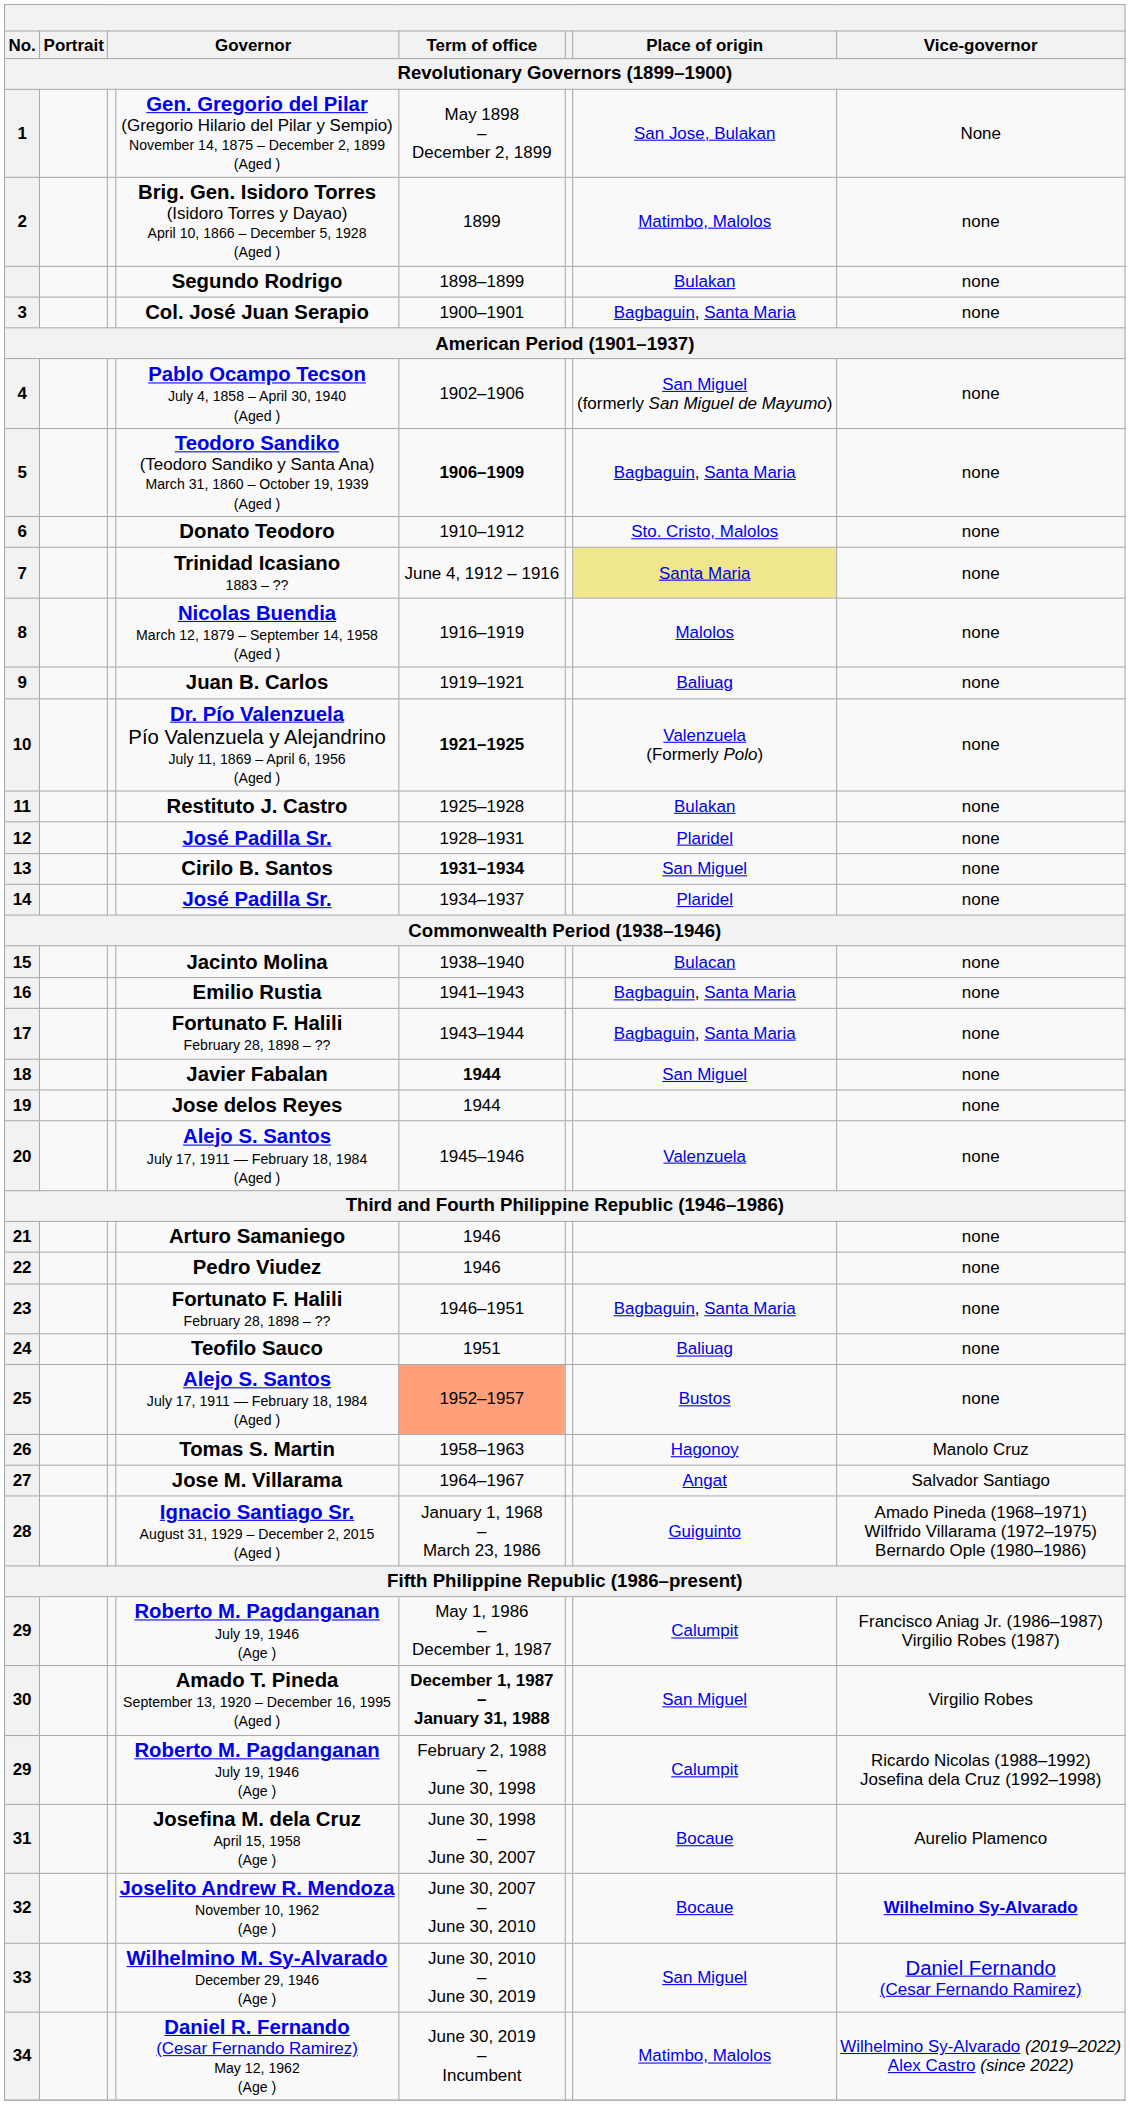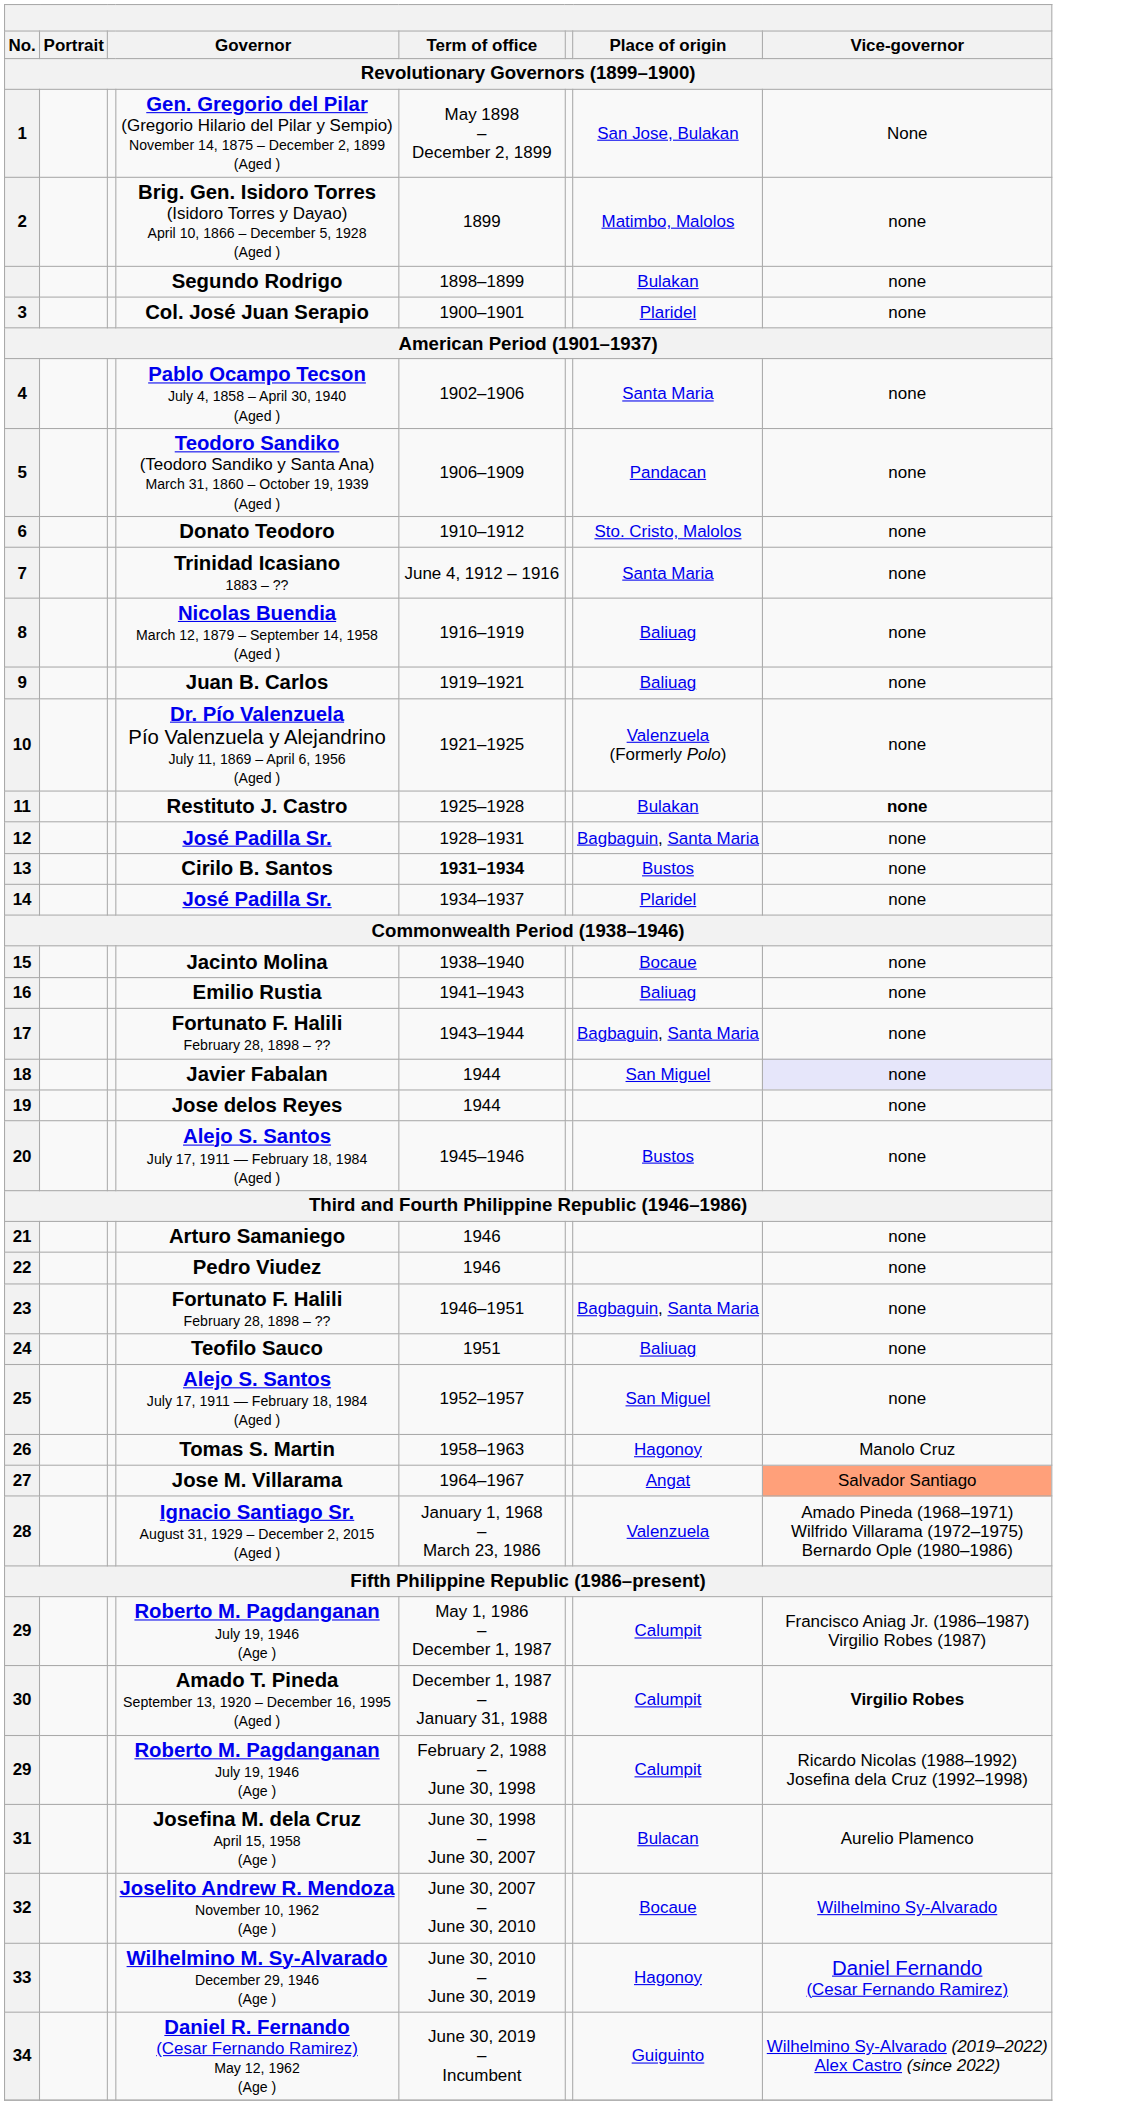(705, 312) Bagbaguin, Santa Maria -> (668, 312) Plaridel
(705, 393) San Miguel (formerly San Miguel de Mayumo) -> (668, 393) Santa Maria
(482, 472) bold -> (482, 472) normal
(705, 472) Bagbaguin, Santa Maria -> (668, 472) Pandacan
(705, 572) khaki background -> (668, 572) no background
(705, 632) Malolos -> (668, 632) Baliuag
(482, 744) bold -> (482, 744) normal
(981, 806) normal -> (907, 806) bold
(705, 837) Plaridel -> (668, 837) Bagbaguin, Santa Maria
(705, 868) San Miguel -> (668, 868) Bustos
(705, 961) Bulacan -> (668, 961) Bocaue
(705, 992) Bagbaguin, Santa Maria -> (668, 992) Baliuag
(482, 1074) bold -> (482, 1074) normal
(981, 1074) no background -> (907, 1074) lavender background
(705, 1155) Valenzuela -> (668, 1155) Bustos
(482, 1399) lightsalmon background -> (482, 1399) no background
(705, 1399) Bustos -> (668, 1399) San Miguel
(981, 1480) no background -> (907, 1480) lightsalmon background
(705, 1530) Guiguinto -> (668, 1530) Valenzuela
(482, 1700) bold -> (482, 1700) normal
(705, 1700) San Miguel -> (668, 1700) Calumpit
(981, 1700) normal -> (907, 1700) bold
(705, 1838) Bocaue -> (668, 1838) Bulacan
(981, 1908) bold -> (907, 1908) normal
(705, 1977) San Miguel -> (668, 1977) Hagonoy
(705, 2056) Matimbo, Malolos -> (668, 2056) Guiguinto
